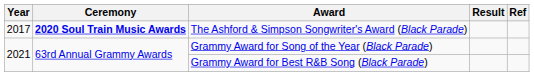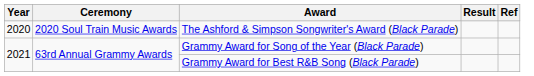(19, 29) 2017 -> (19, 29) 2020
(111, 29) bold -> (106, 29) normal
